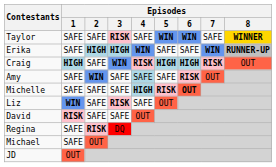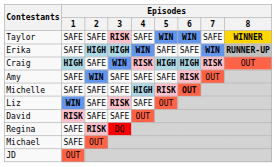(143, 77) lightblue background -> (143, 77) no background
